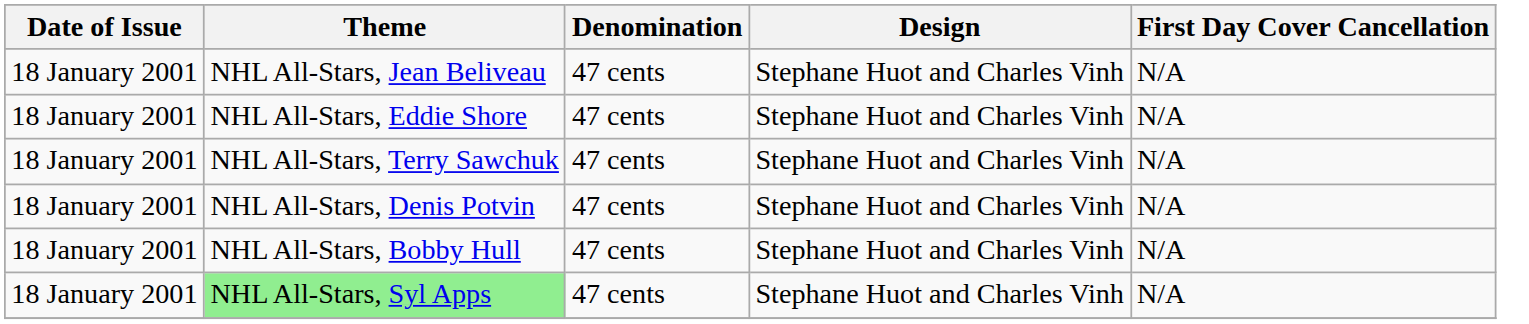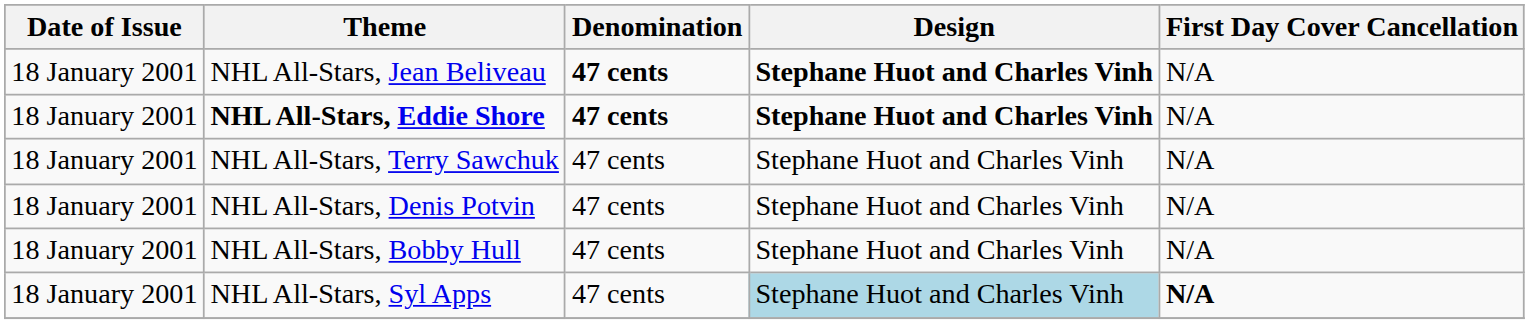(618, 71) normal -> (620, 71) bold
(940, 71) normal -> (954, 71) bold
(369, 116) normal -> (378, 116) bold
(618, 116) normal -> (620, 116) bold
(940, 116) normal -> (954, 116) bold
(351, 294) lightgreen background -> (351, 294) no background
(940, 294) no background -> (940, 294) lightblue background
(1161, 294) normal -> (1190, 294) bold
